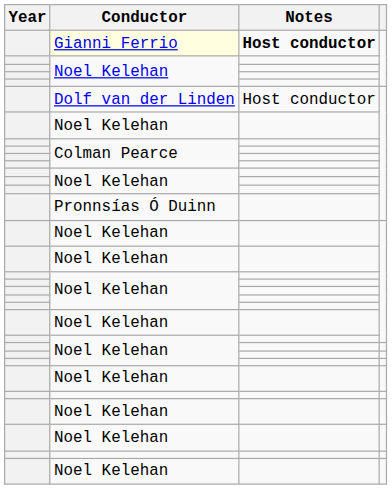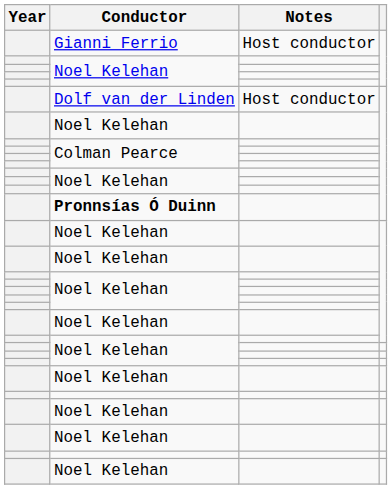(116, 43) lightyellow background -> (116, 43) no background
(309, 43) bold -> (309, 43) normal
(135, 207) normal -> (135, 207) bold
